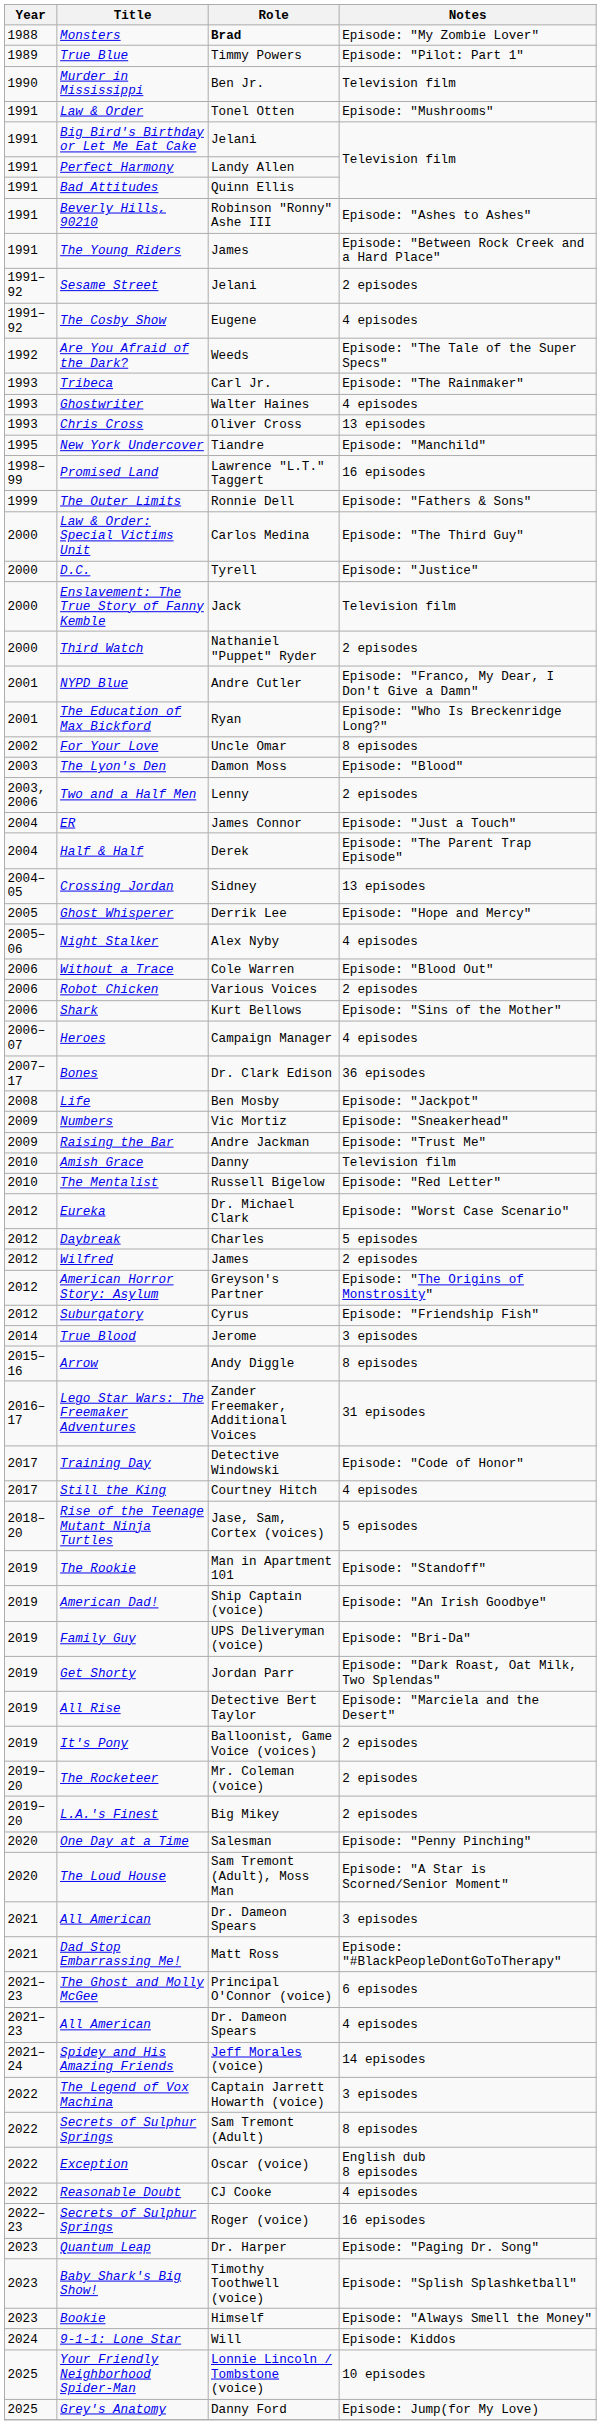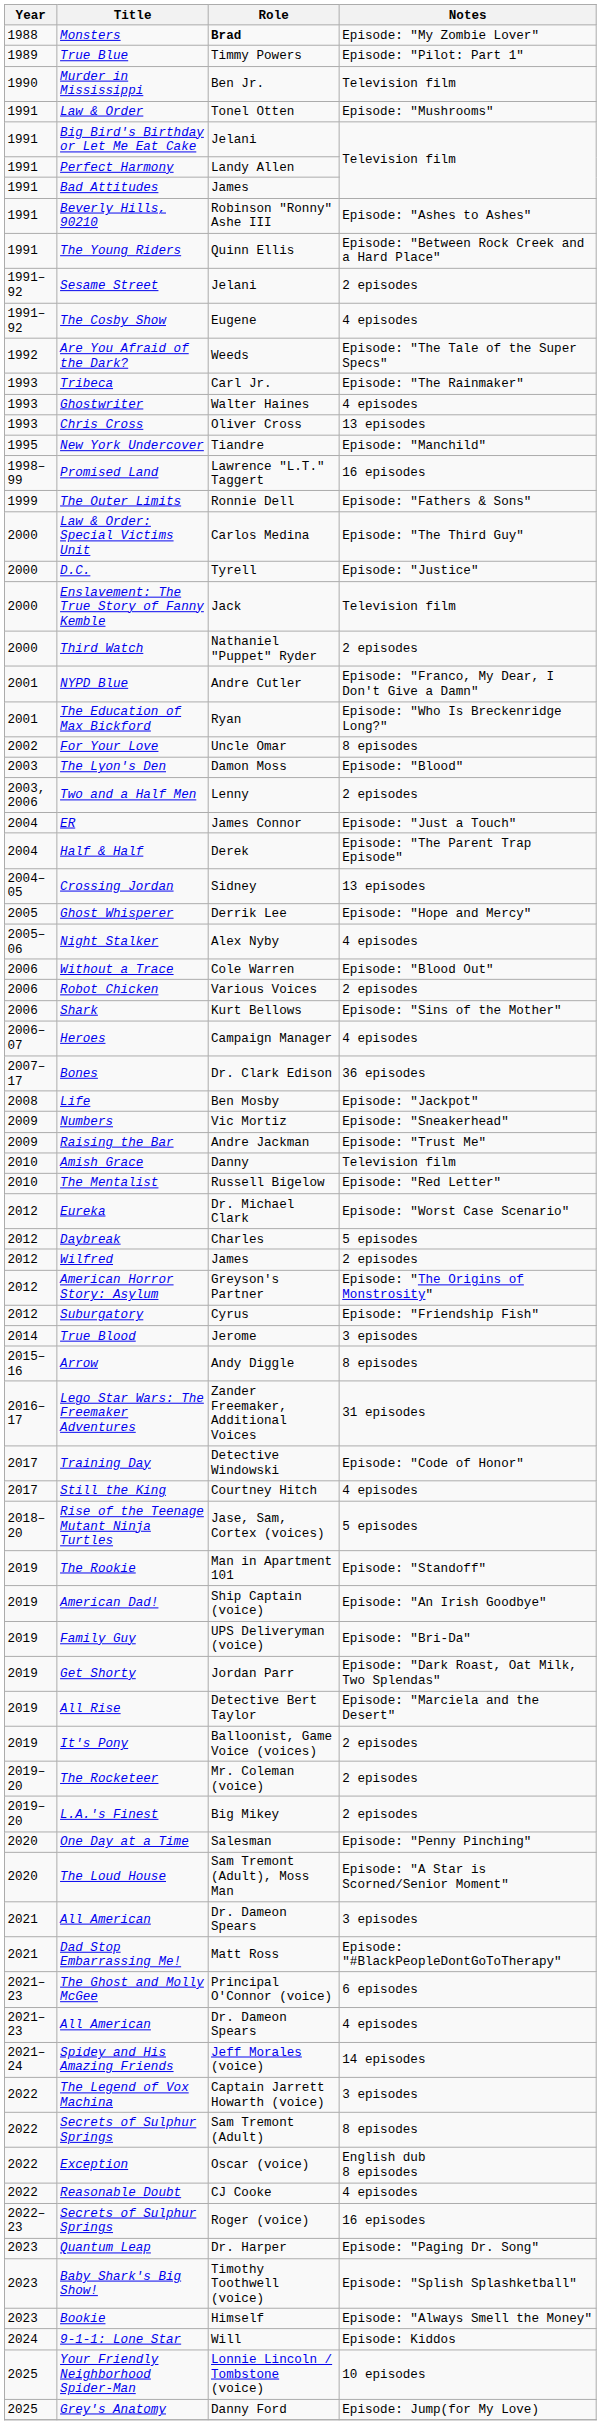(253, 188) Quinn Ellis -> (230, 188) James
(230, 251) James -> (253, 251) Quinn Ellis
